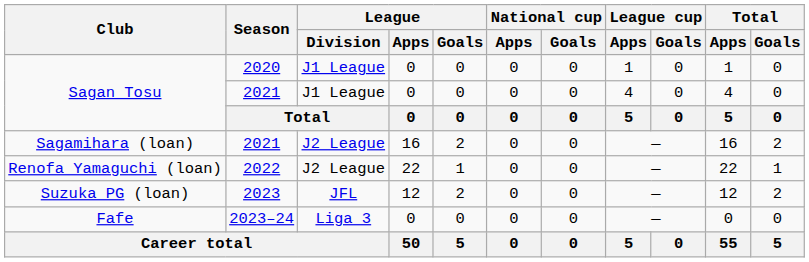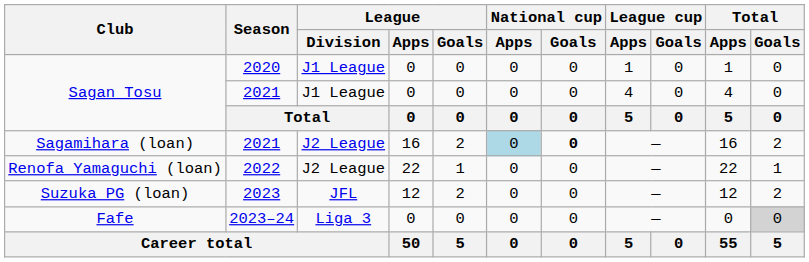(514, 143) no background -> (514, 143) lightblue background
(573, 143) normal -> (573, 143) bold
(777, 219) no background -> (777, 219) lightgrey background
